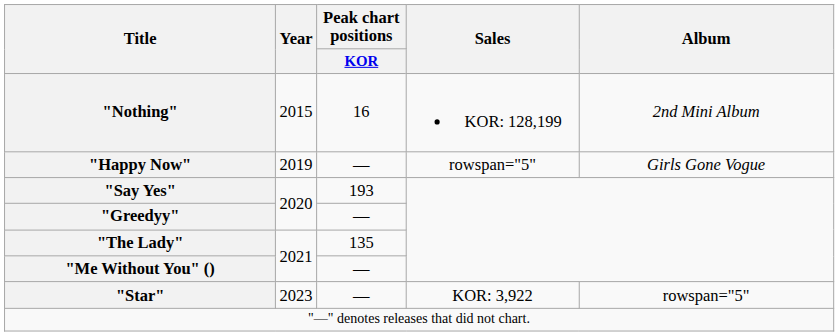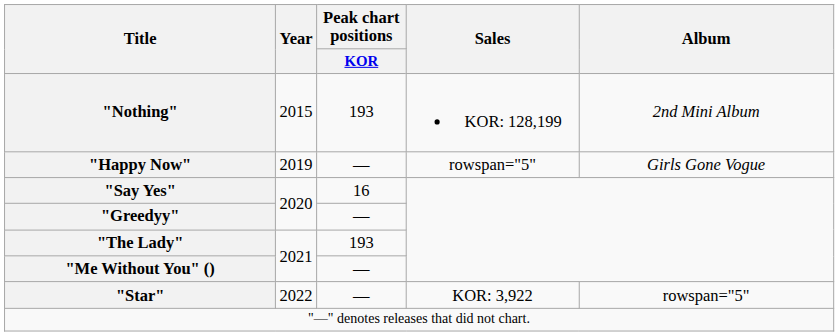(361, 112) 16 -> (361, 112) 193
(361, 190) 193 -> (361, 190) 16
(361, 242) 135 -> (361, 242) 193
(296, 295) 2023 -> (296, 295) 2022
